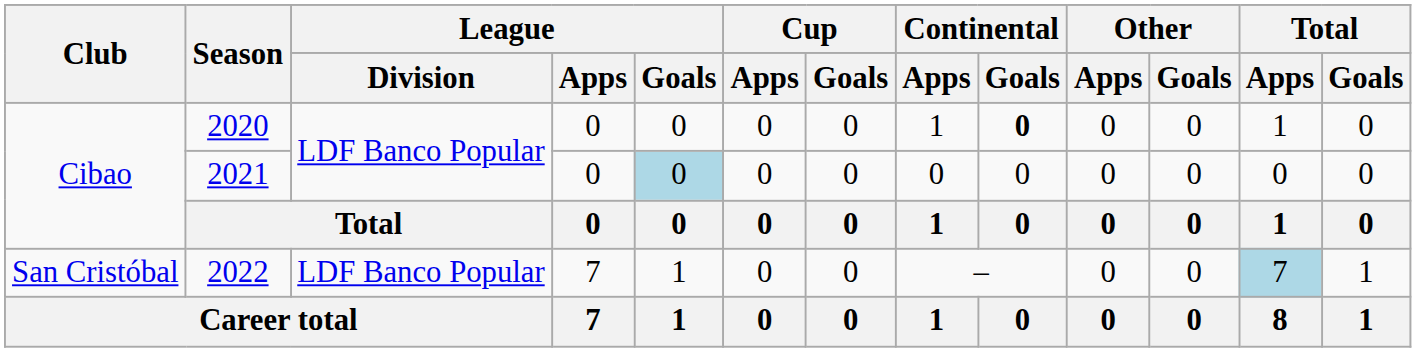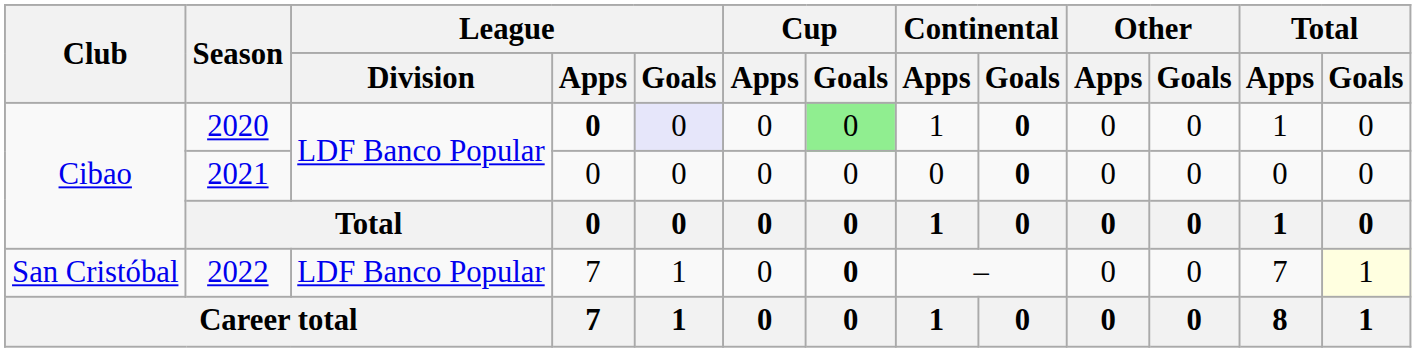(593, 126) normal -> (593, 126) bold
(679, 126) no background -> (679, 126) lavender background
(851, 126) no background -> (851, 126) lightgreen background
(679, 175) lightblue background -> (679, 175) no background
(1022, 175) normal -> (1022, 175) bold
(851, 272) normal -> (851, 272) bold
(1280, 272) lightblue background -> (1280, 272) no background
(1366, 272) no background -> (1366, 272) lightyellow background
